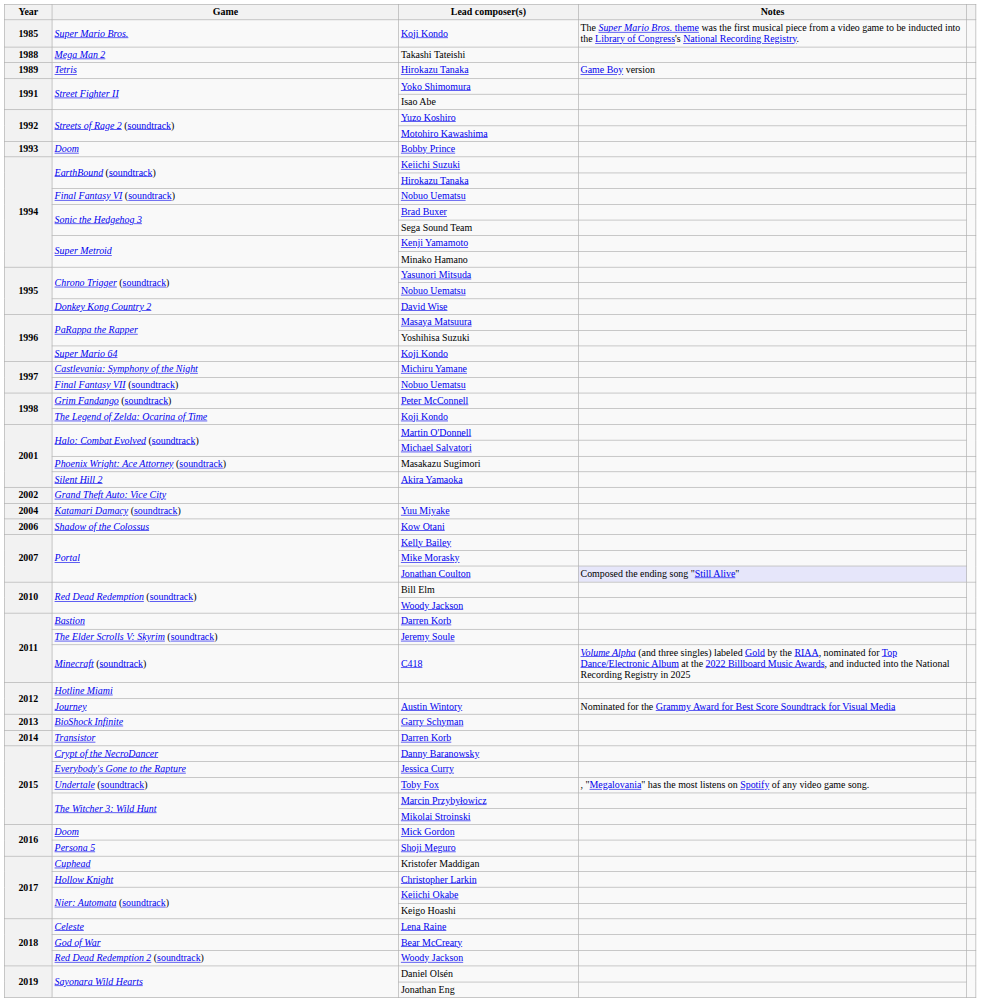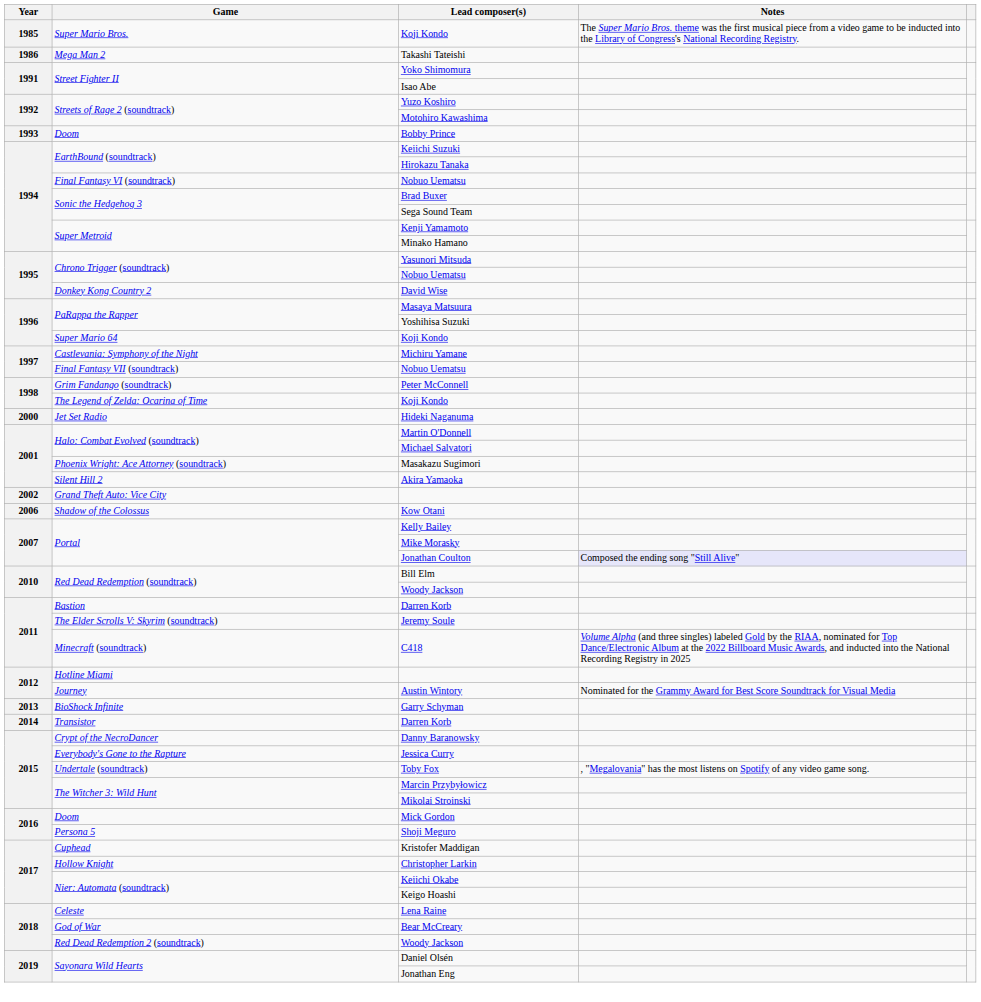(28, 54) 1988 -> (28, 54) 1986
- row: (66, 70)
+ row: (81, 416)
- row: (118, 511)
